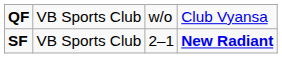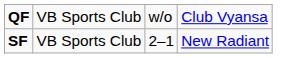(227, 41) bold -> (225, 41) normal
